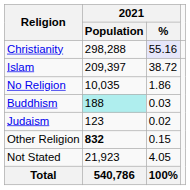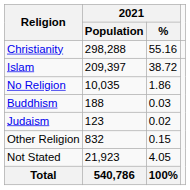(163, 49) lavender background -> (163, 49) no background
(94, 103) paleturquoise background -> (94, 103) no background
(94, 139) bold -> (94, 139) normal
